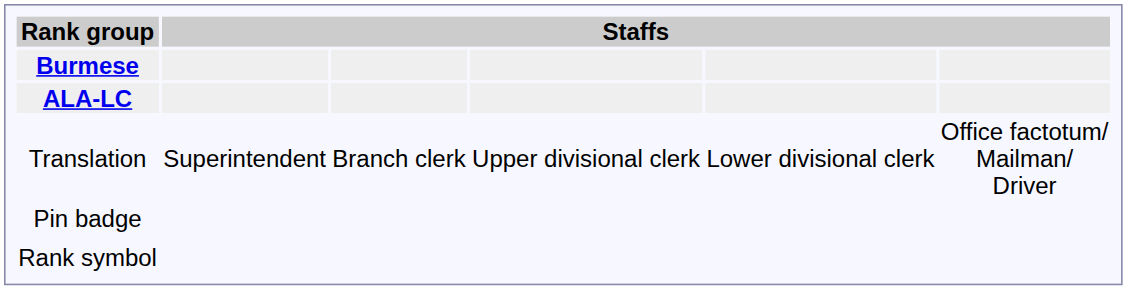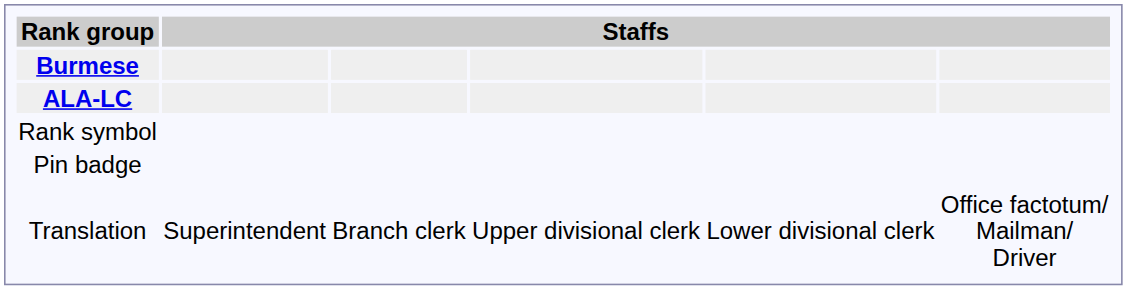rows swapped: (88, 258) <-> (88, 158)
